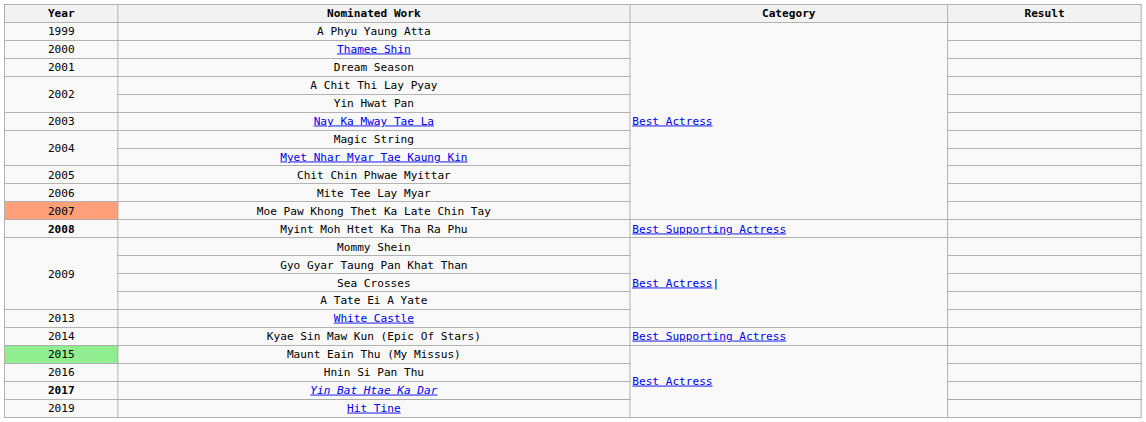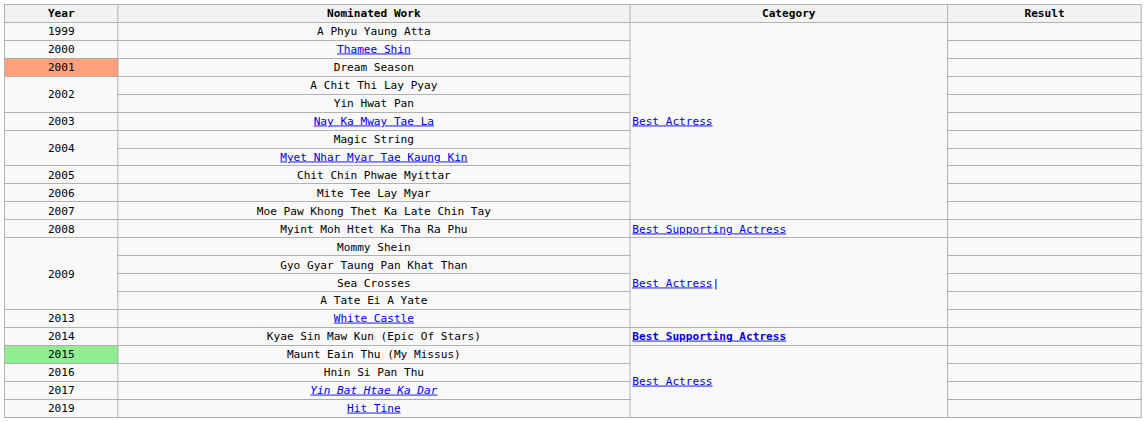(61, 68) no background -> (61, 68) lightsalmon background
(61, 211) lightsalmon background -> (61, 211) no background
(61, 229) bold -> (61, 229) normal
(709, 337) normal -> (709, 337) bold
(61, 391) bold -> (61, 391) normal
